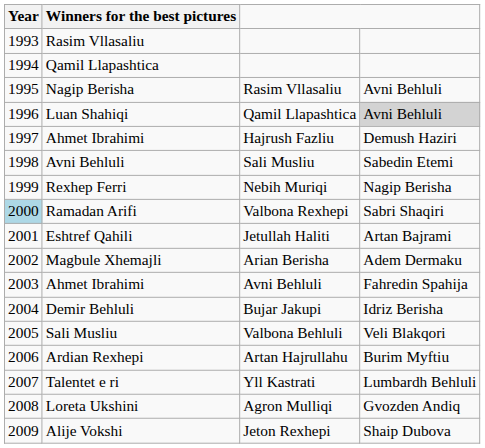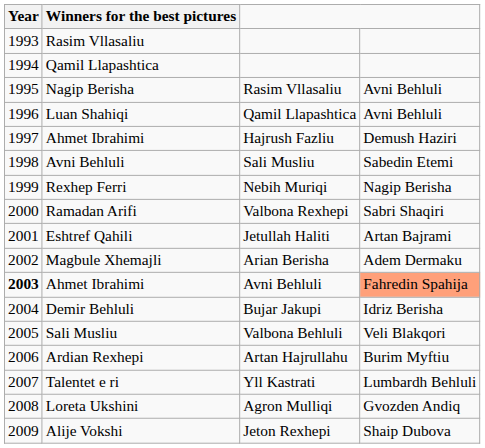(403, 114) lightgrey background -> (403, 114) no background
(23, 211) lightblue background -> (23, 211) no background
(23, 284) normal -> (23, 284) bold
(416, 284) no background -> (416, 284) lightsalmon background
